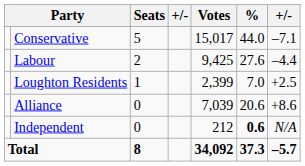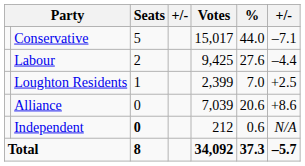(137, 127) normal -> (137, 127) bold
(256, 127) bold -> (256, 127) normal
